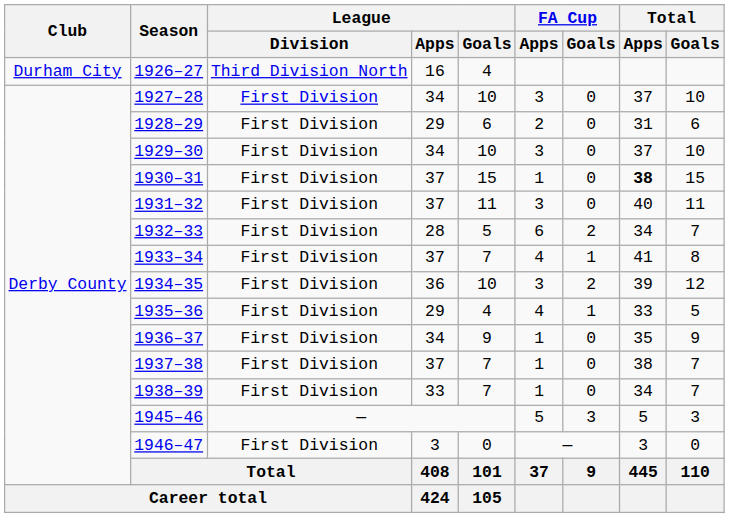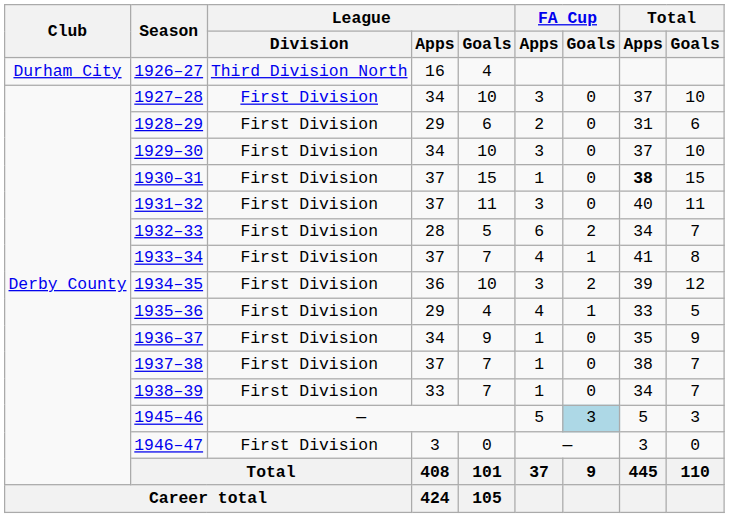(591, 418) no background -> (591, 418) lightblue background
